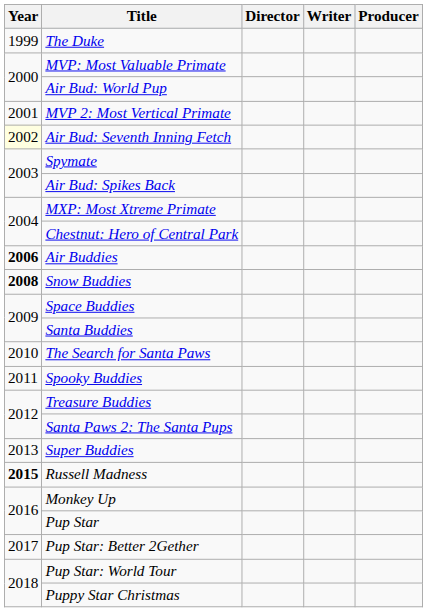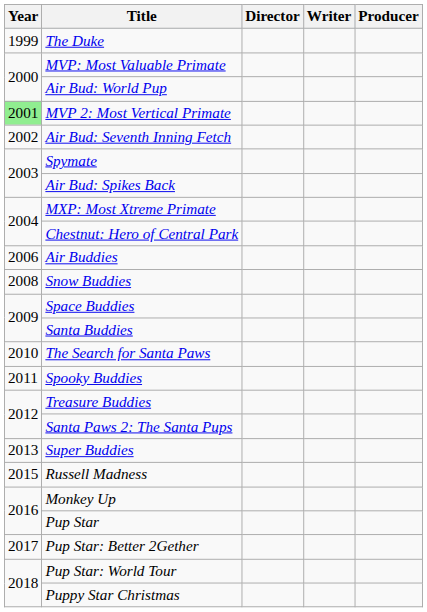(23, 112) no background -> (23, 112) lightgreen background
(23, 137) lightyellow background -> (23, 137) no background
(23, 257) bold -> (23, 257) normal
(23, 281) bold -> (23, 281) normal
(23, 474) bold -> (23, 474) normal
